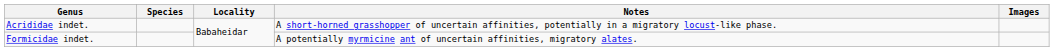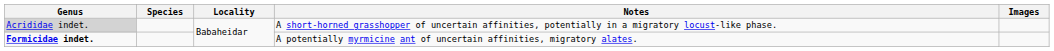(48, 25) no background -> (48, 25) lightgrey background
(50, 39) normal -> (50, 39) bold
